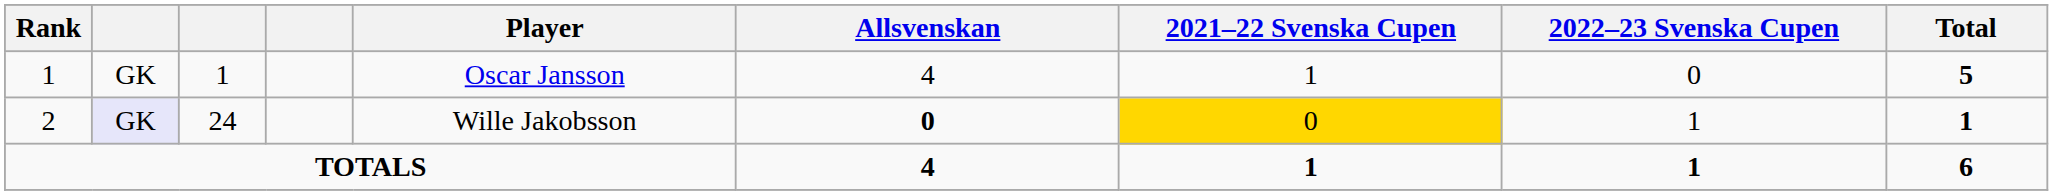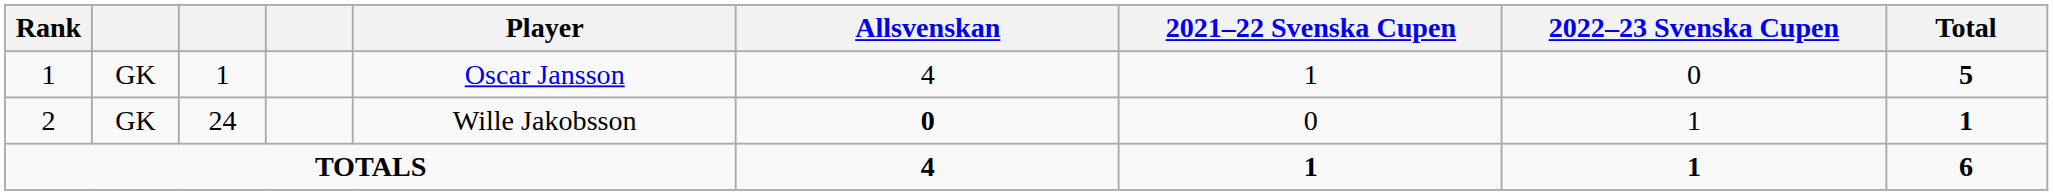(136, 120) lavender background -> (136, 120) no background
(1311, 120) gold background -> (1311, 120) no background
